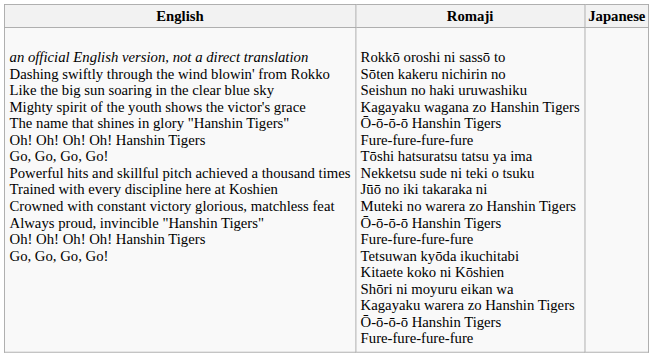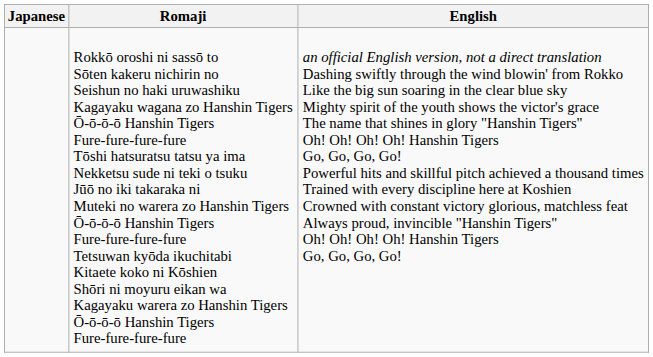columns swapped: (617, 16) <-> (180, 16)
